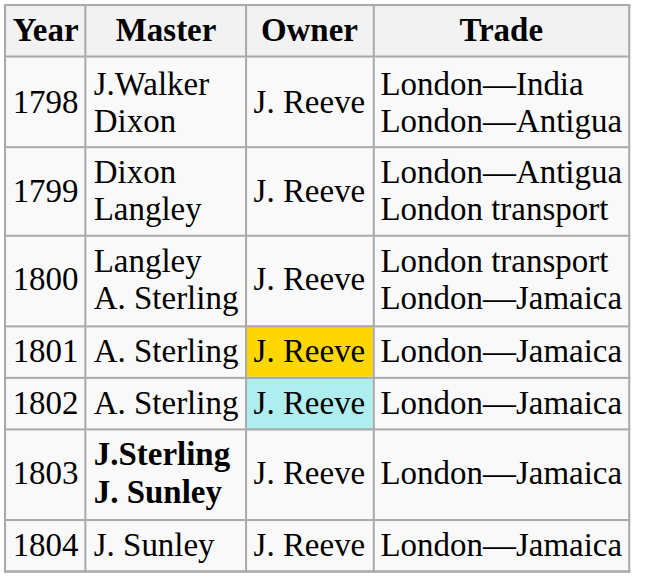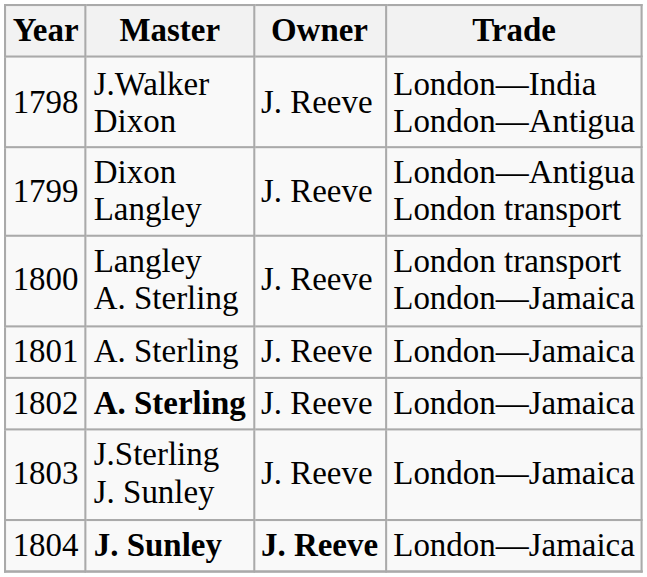(309, 350) gold background -> (317, 350) no background
(166, 403) normal -> (170, 403) bold
(309, 403) paleturquoise background -> (317, 403) no background
(162, 474) bold -> (156, 474) normal
(154, 544) normal -> (158, 544) bold
(309, 544) normal -> (319, 544) bold
